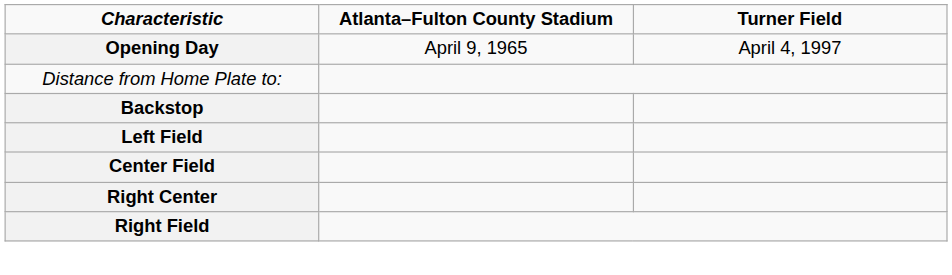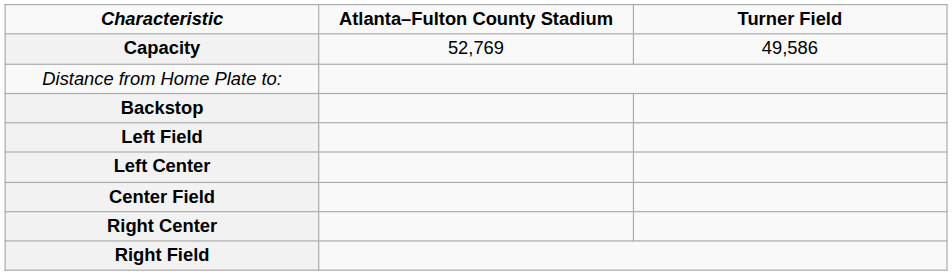- row: (162, 48)
+ row: (162, 48)
+ row: (162, 166)
